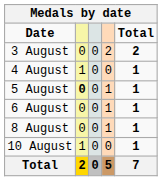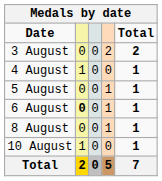(82, 90) bold -> (82, 90) normal
(82, 109) normal -> (82, 109) bold
